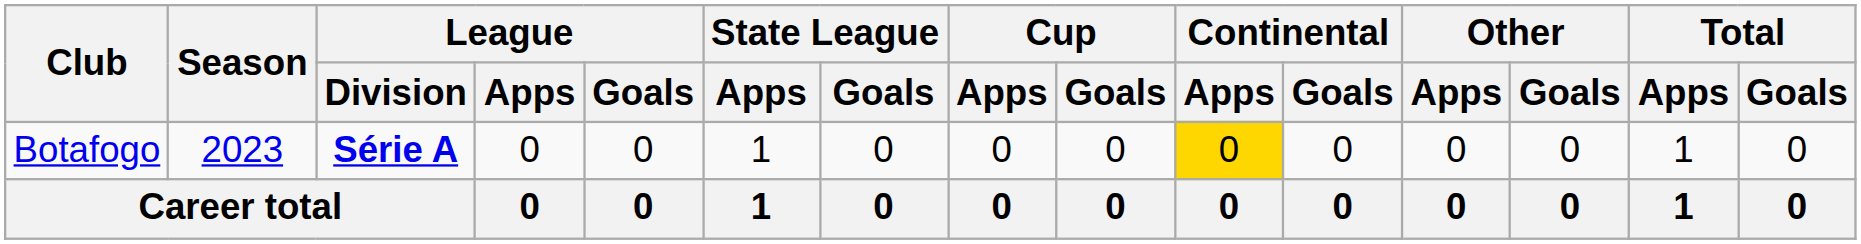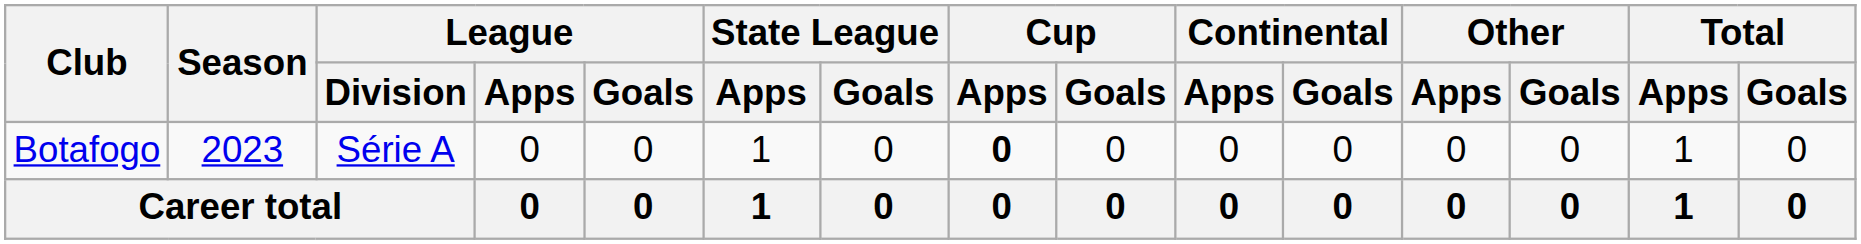(396, 149) bold -> (396, 149) normal
(1002, 149) normal -> (1002, 149) bold
(1229, 149) gold background -> (1229, 149) no background
